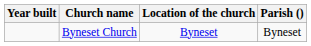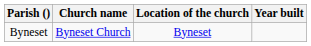columns swapped: (282, 13) <-> (32, 13)
